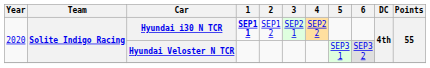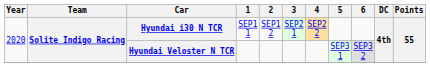(248, 29) bold -> (248, 29) normal
